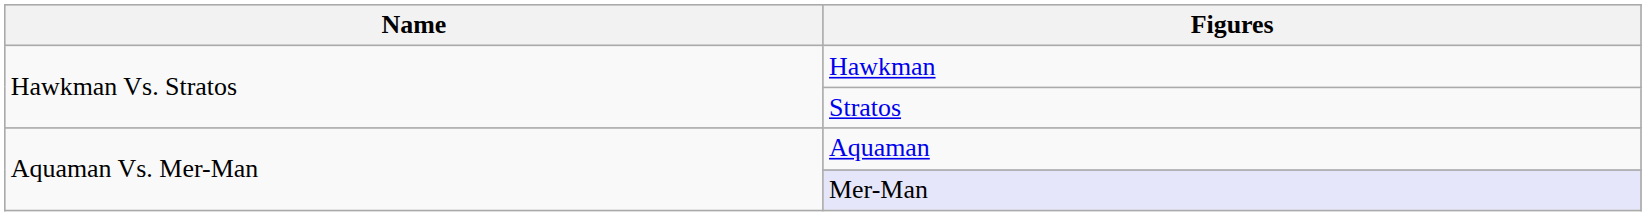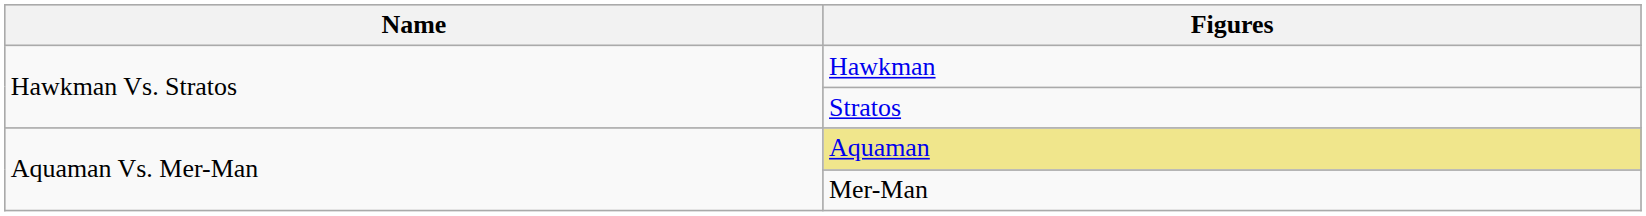(879, 148) no background -> (879, 148) khaki background
(878, 189) lavender background -> (878, 189) no background
